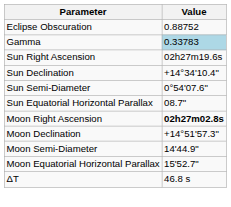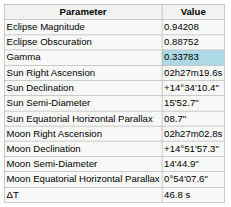+ row: (46, 27)
(186, 88) 0°54'07.6" -> (181, 103) 15'52.7"
(194, 118) bold -> (193, 133) normal
(181, 164) 15'52.7" -> (186, 179) 0°54'07.6"
